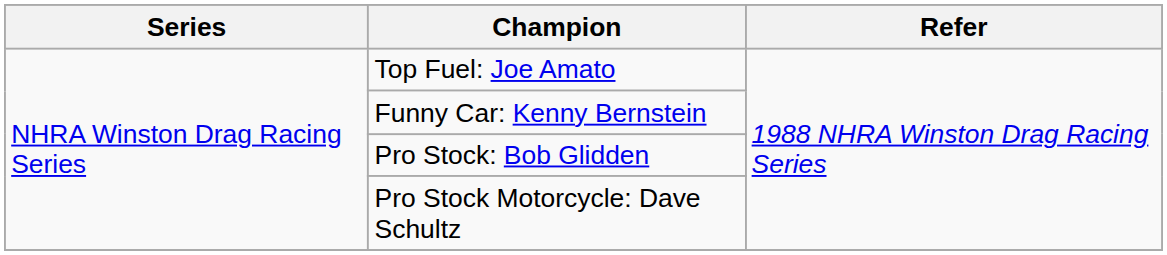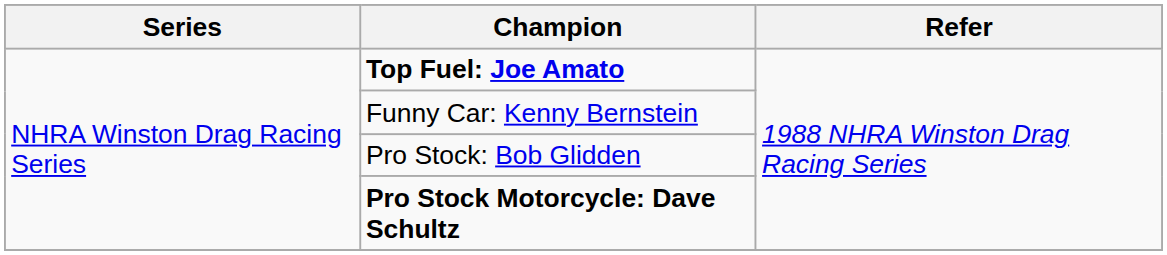(495, 69) normal -> (495, 69) bold
(538, 213) normal -> (541, 213) bold
